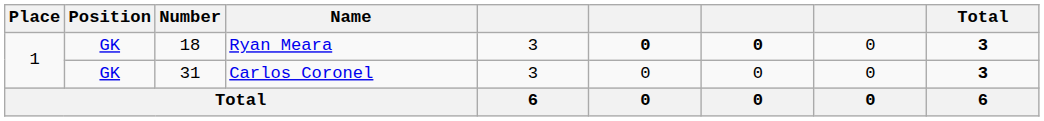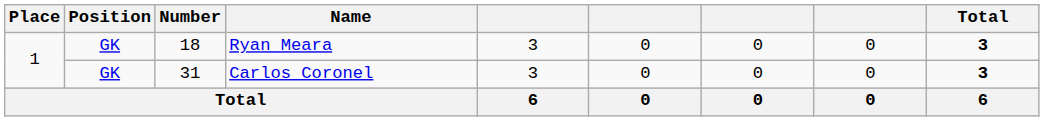(645, 47) bold -> (645, 47) normal
(758, 47) bold -> (758, 47) normal
